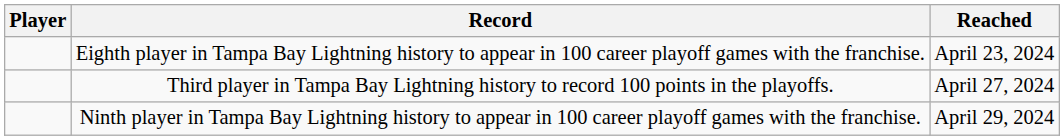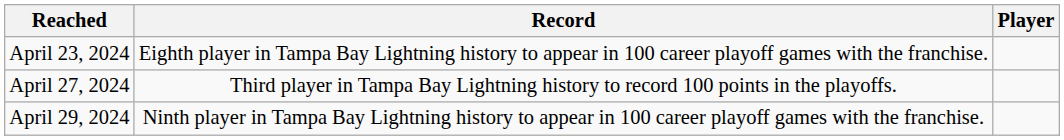columns swapped: (38, 20) <-> (994, 20)
